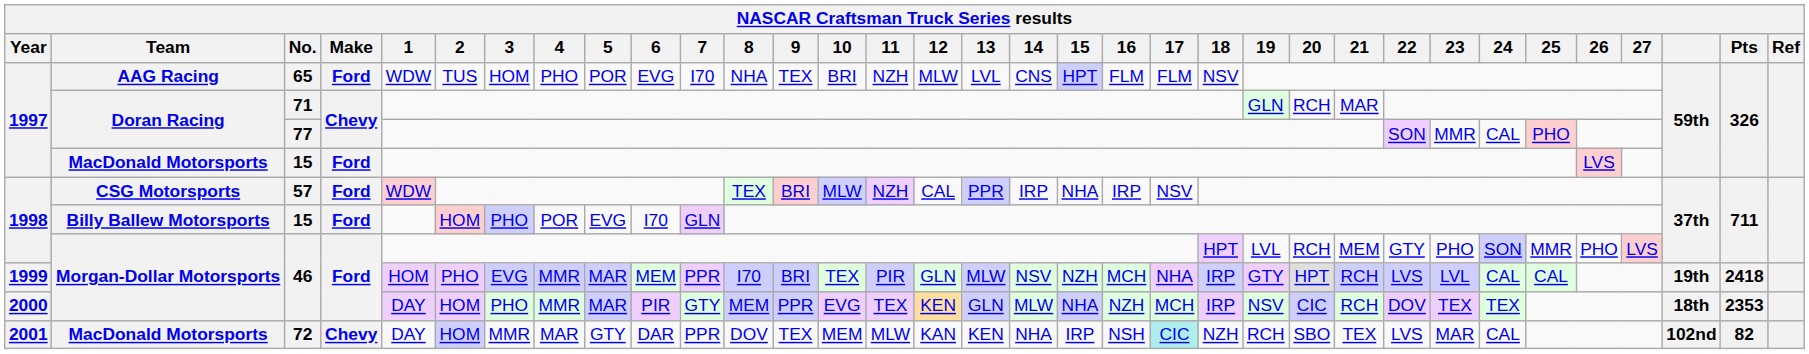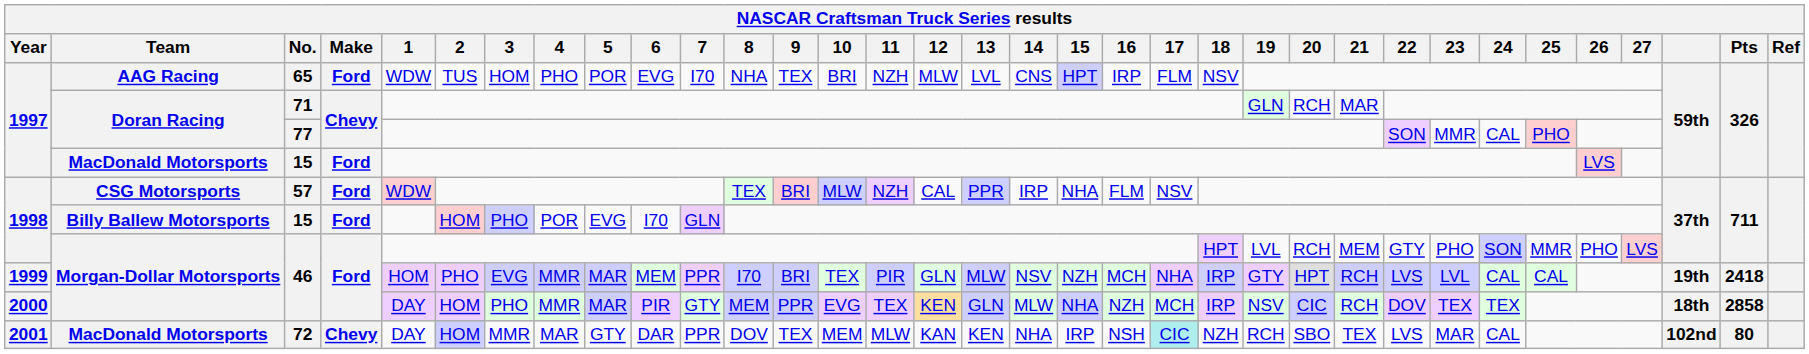(1127, 76) FLM -> (1127, 76) IRP
(1127, 191) IRP -> (1127, 191) FLM
(1744, 306) 2353 -> (1744, 306) 2858
(1744, 335) 82 -> (1744, 335) 80
